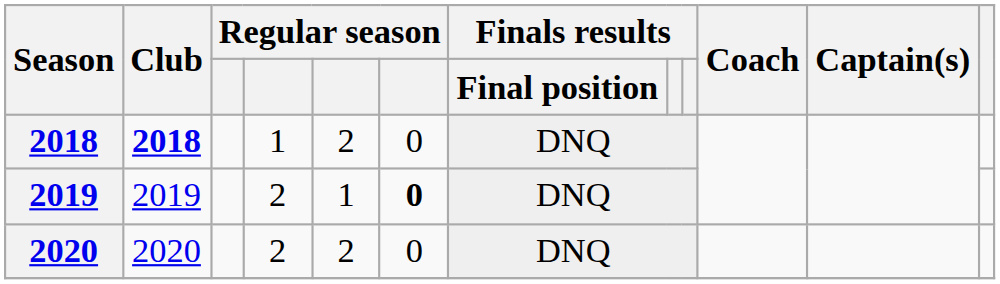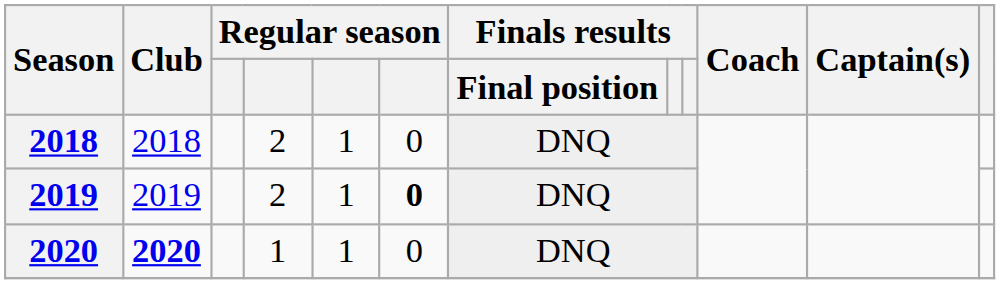(166, 140) bold -> (166, 140) normal
(278, 140) 1 -> (278, 140) 2
(346, 140) 2 -> (346, 140) 1
(166, 250) normal -> (166, 250) bold
(278, 250) 2 -> (278, 250) 1
(346, 250) 2 -> (346, 250) 1
